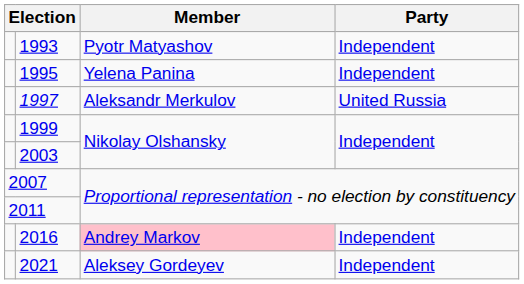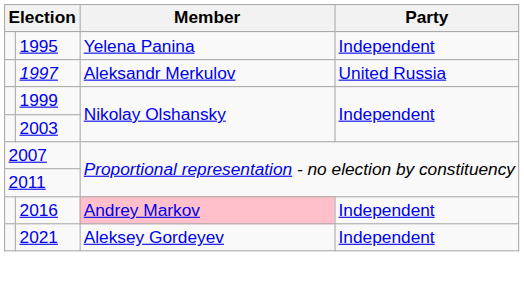- row: (39, 45)
